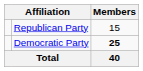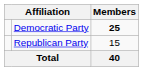rows swapped: (51, 43) <-> (51, 27)
